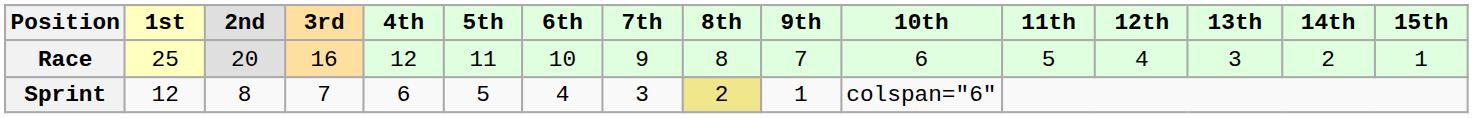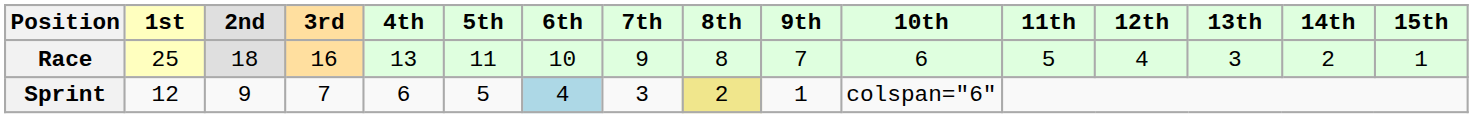(245, 59) 20 -> (245, 59) 18
(404, 59) 12 -> (404, 59) 13
(245, 95) 8 -> (245, 95) 9
(563, 95) no background -> (563, 95) lightblue background
